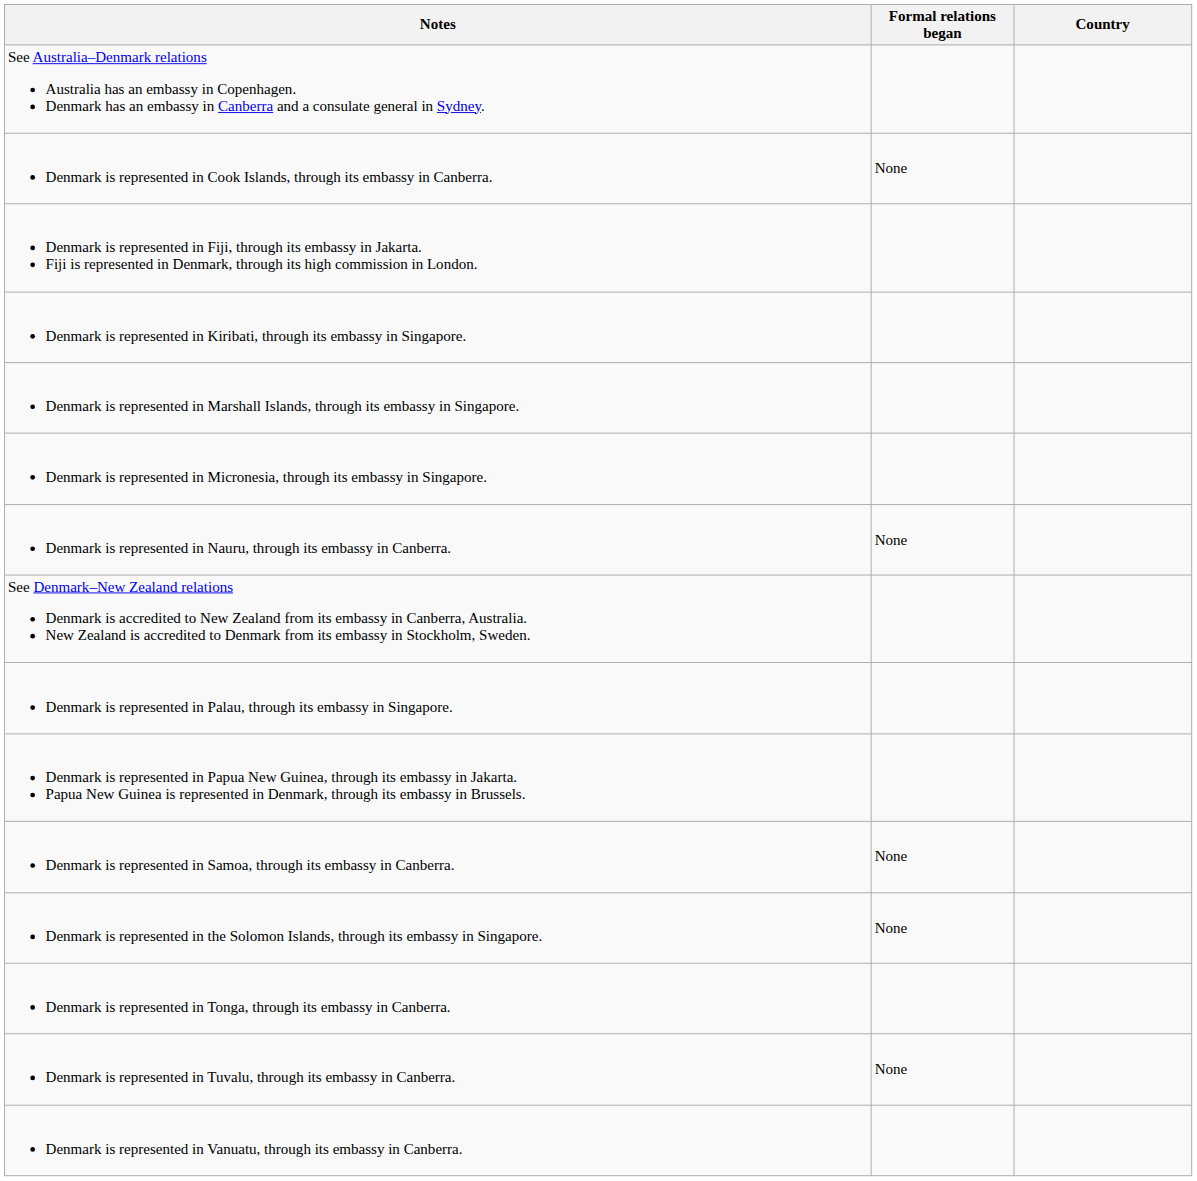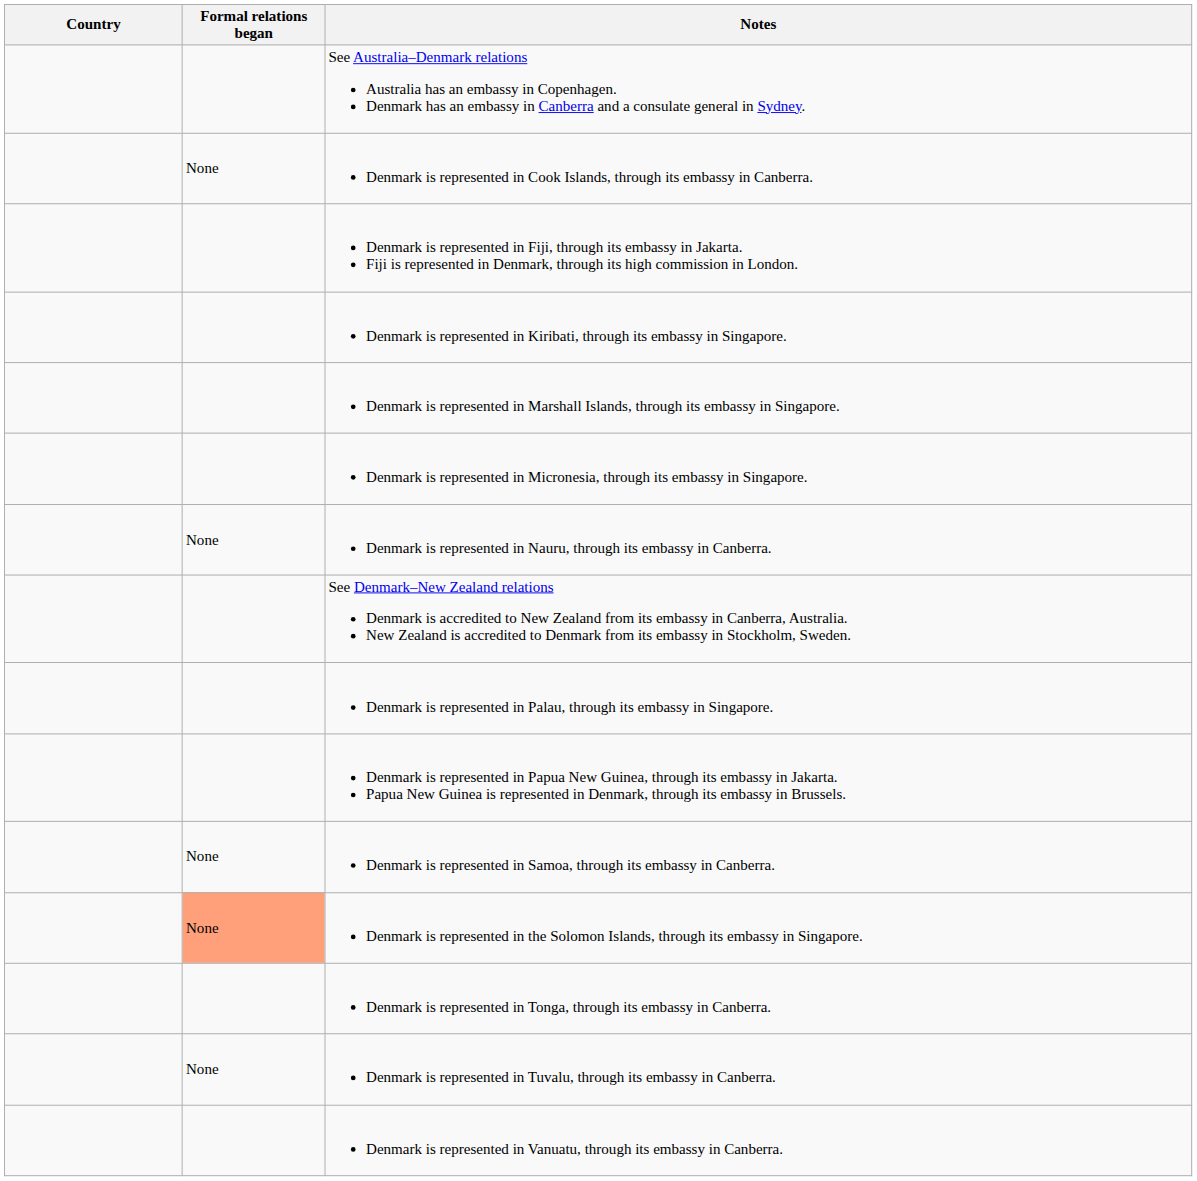columns swapped: (1103, 24) <-> (438, 24)
(891, 927) no background -> (202, 927) lightsalmon background
